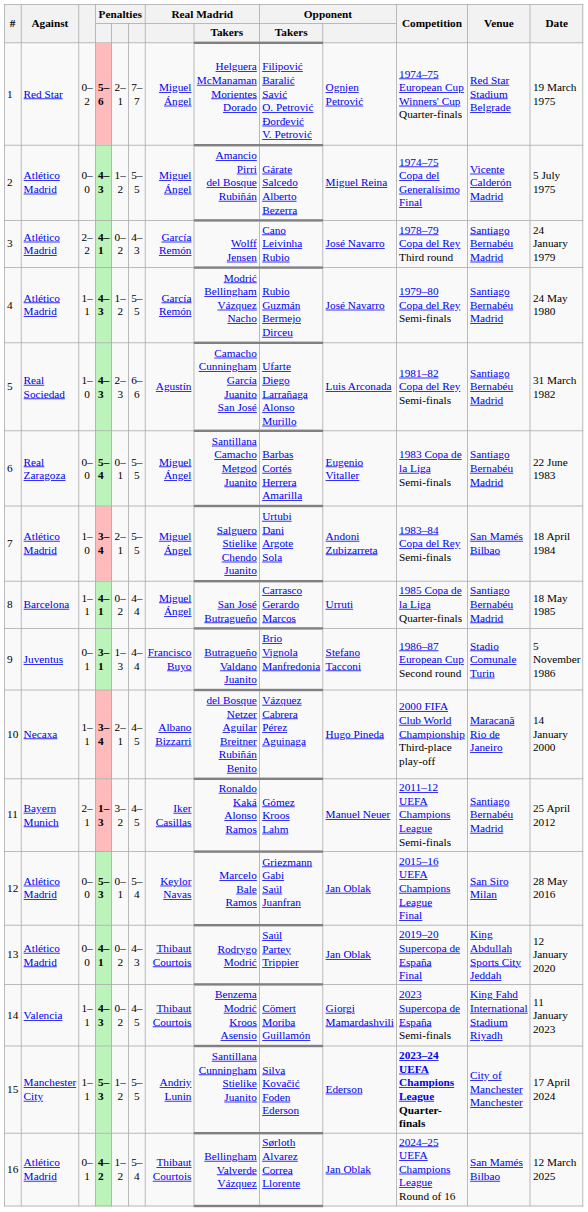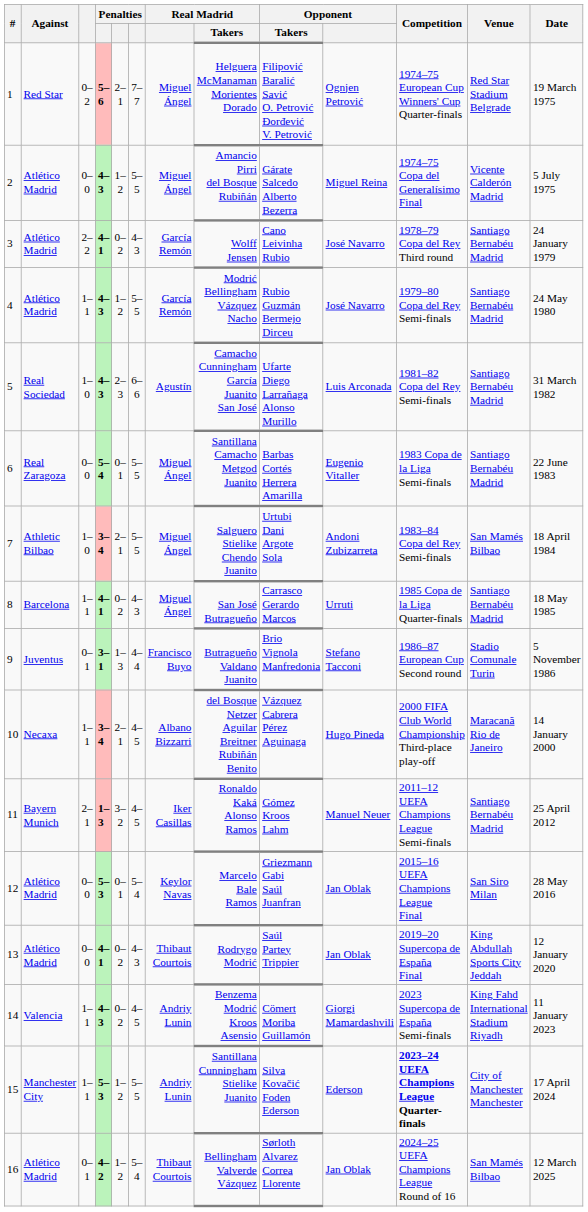(42, 543) Atlético Madrid -> (42, 543) Athletic Bilbao
(137, 604) 4–4 -> (137, 604) 4–3
(172, 1015) Thibaut Courtois -> (176, 1015) Andriy Lunin
